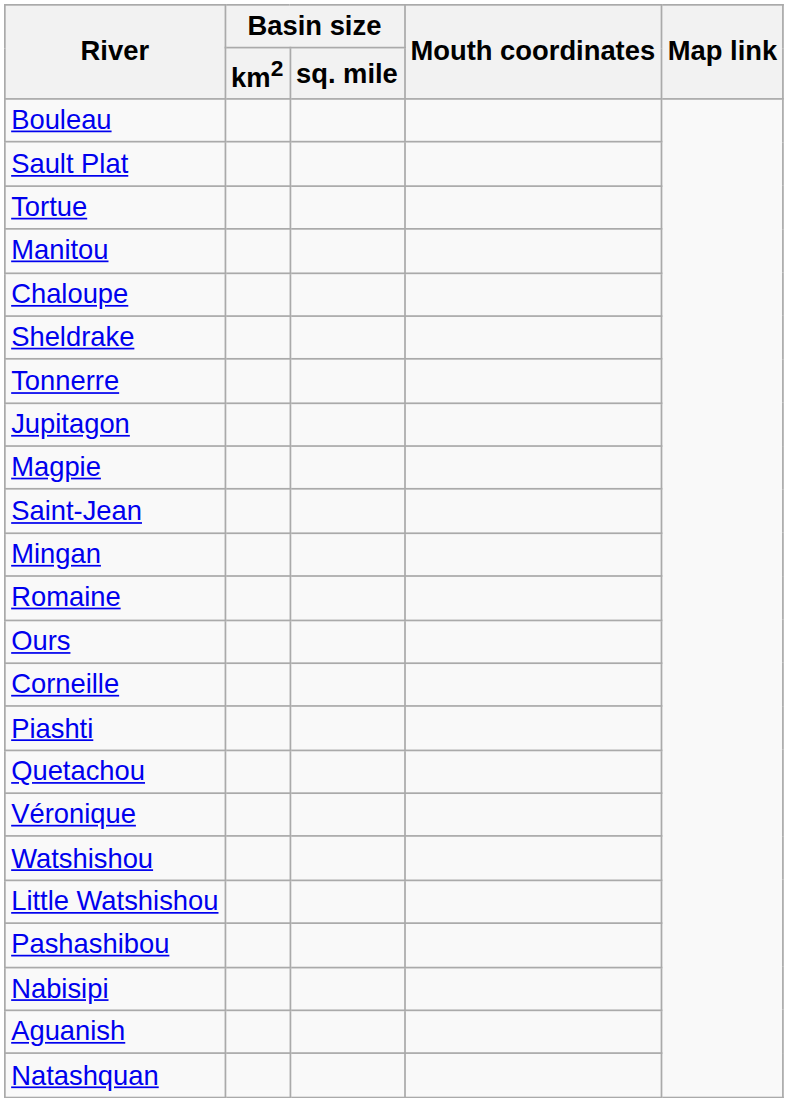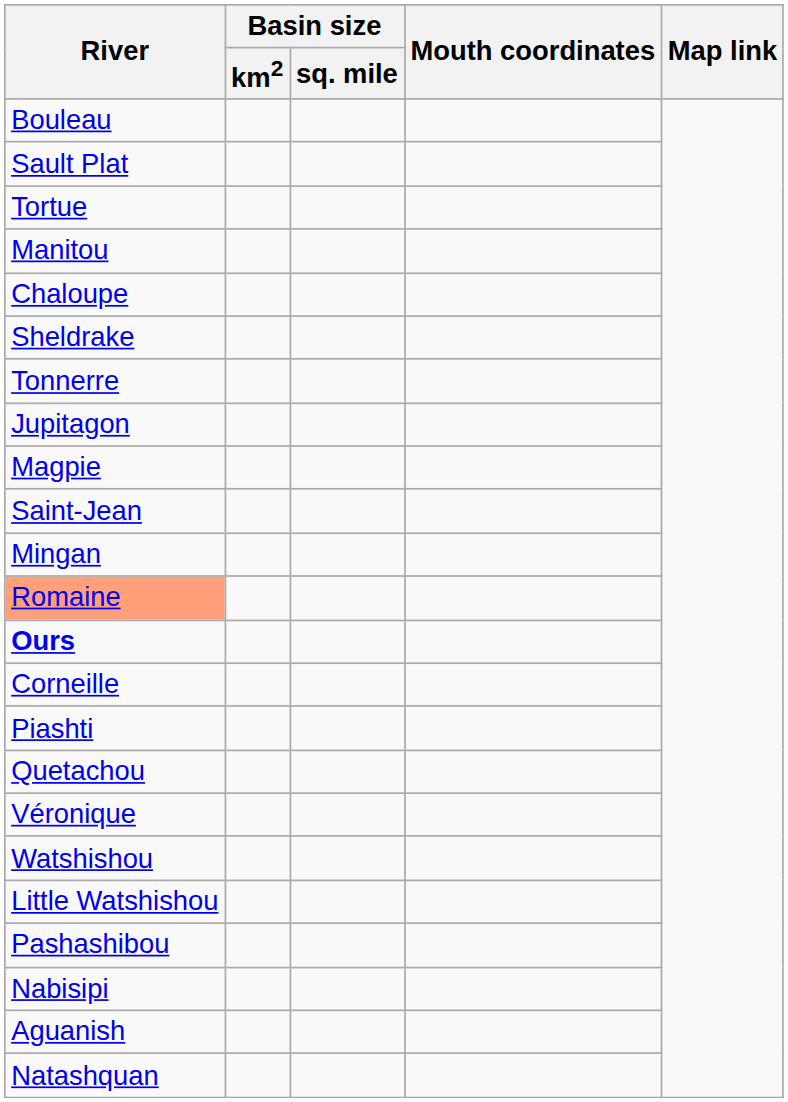(66, 597) no background -> (66, 597) lightsalmon background
(41, 641) normal -> (43, 641) bold
